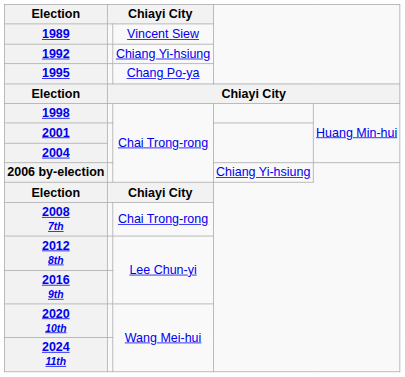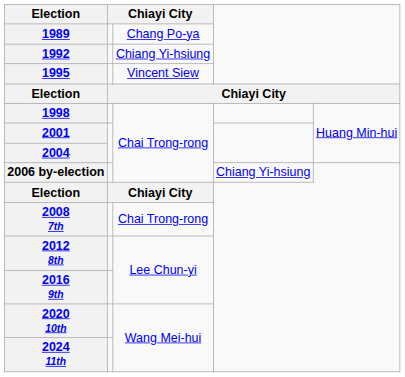(163, 34) Vincent Siew -> (163, 34) Chang Po-ya
(163, 73) Chang Po-ya -> (163, 73) Vincent Siew
